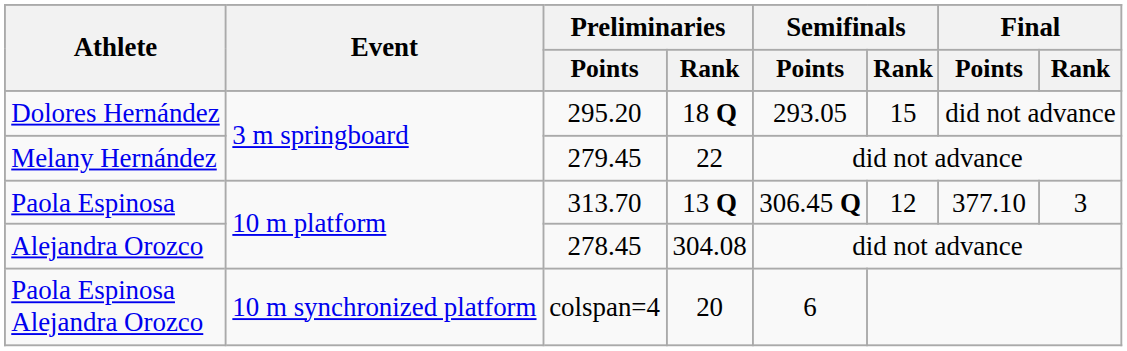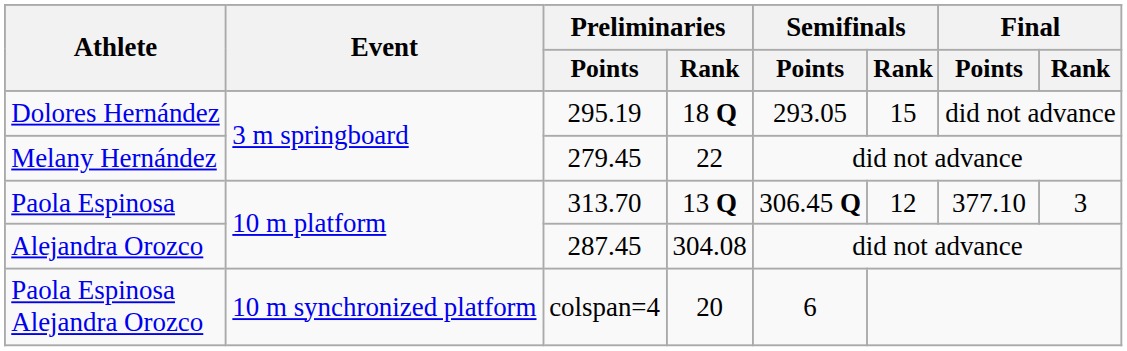(605, 113) 295.20 -> (605, 113) 295.19
(605, 246) 278.45 -> (605, 246) 287.45
